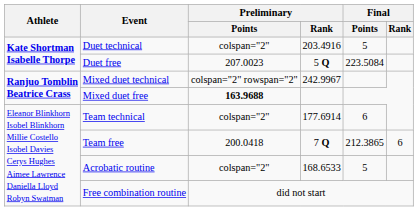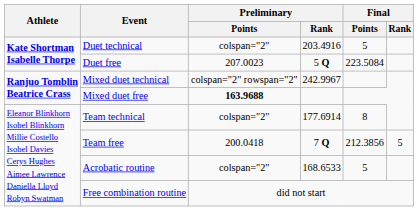(365, 117) 6 -> (365, 117) 8
(365, 143) 212.3865 -> (365, 143) 212.3856
(400, 143) 6 -> (400, 143) 5
